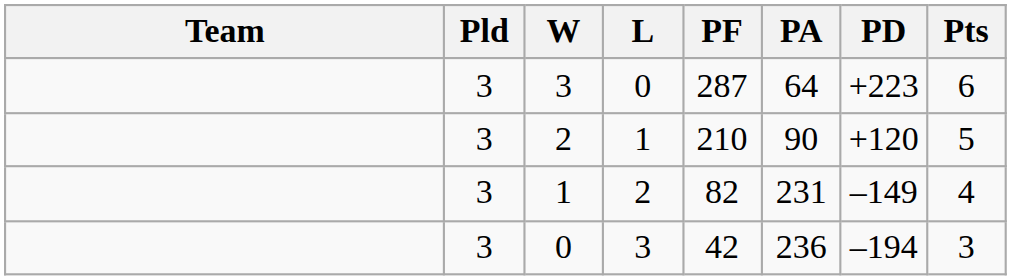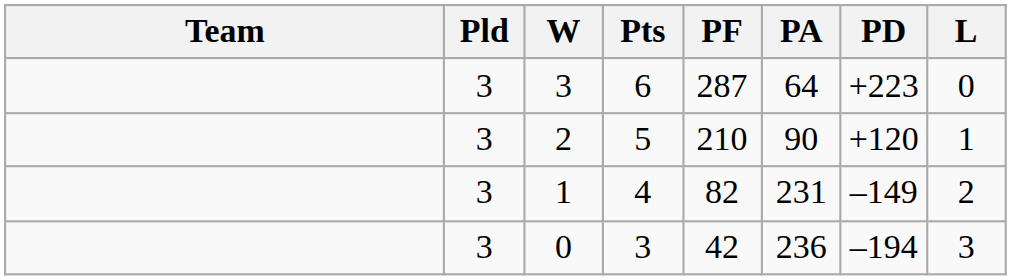columns swapped: (643, 31) <-> (966, 31)
